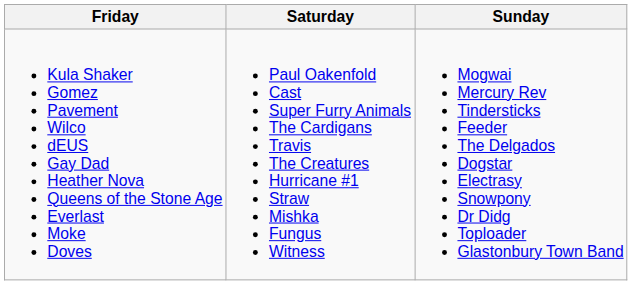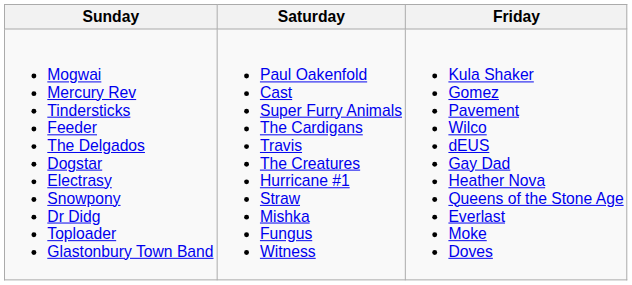columns swapped: (115, 16) <-> (521, 16)
